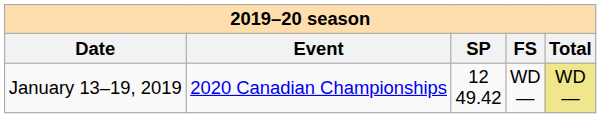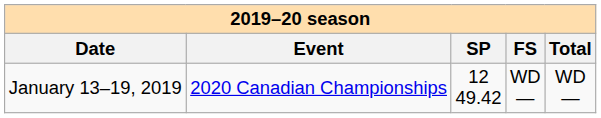(570, 87) khaki background -> (570, 87) no background
